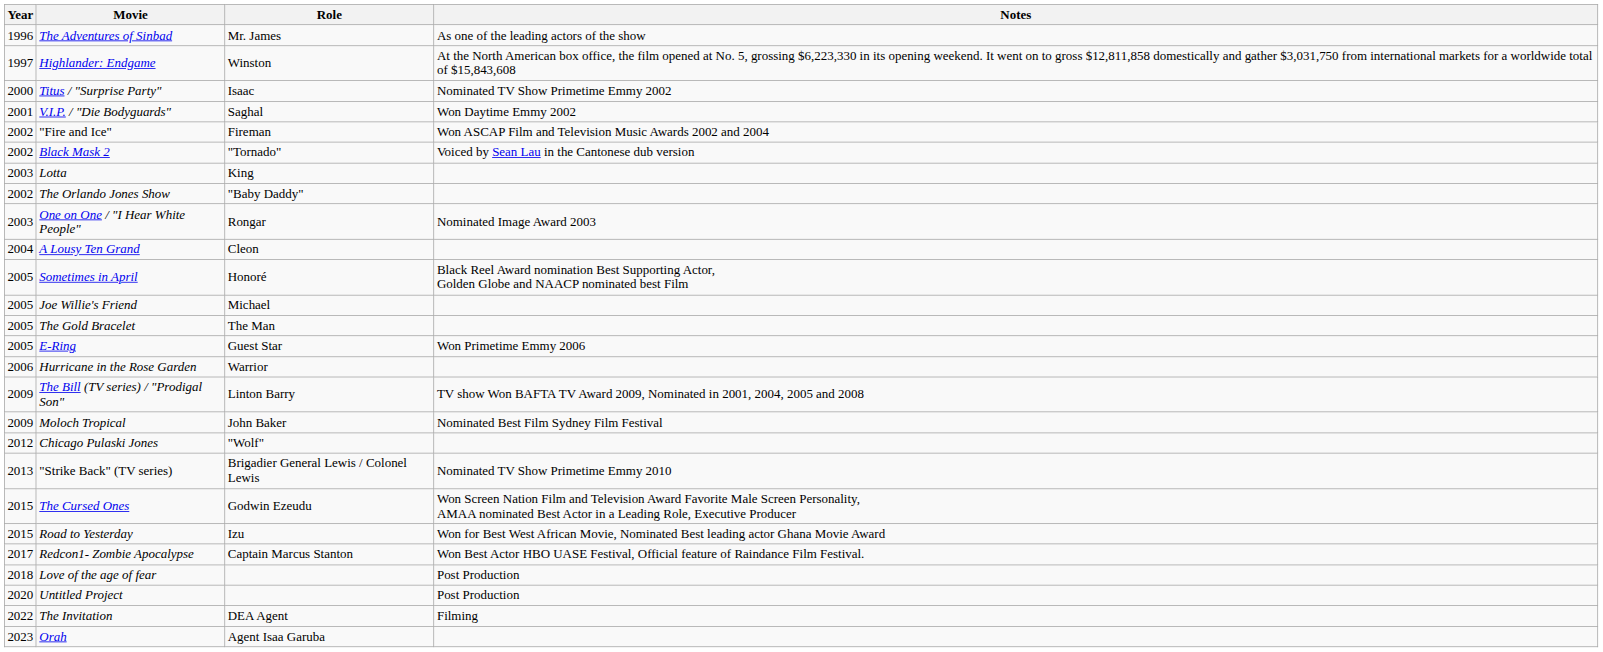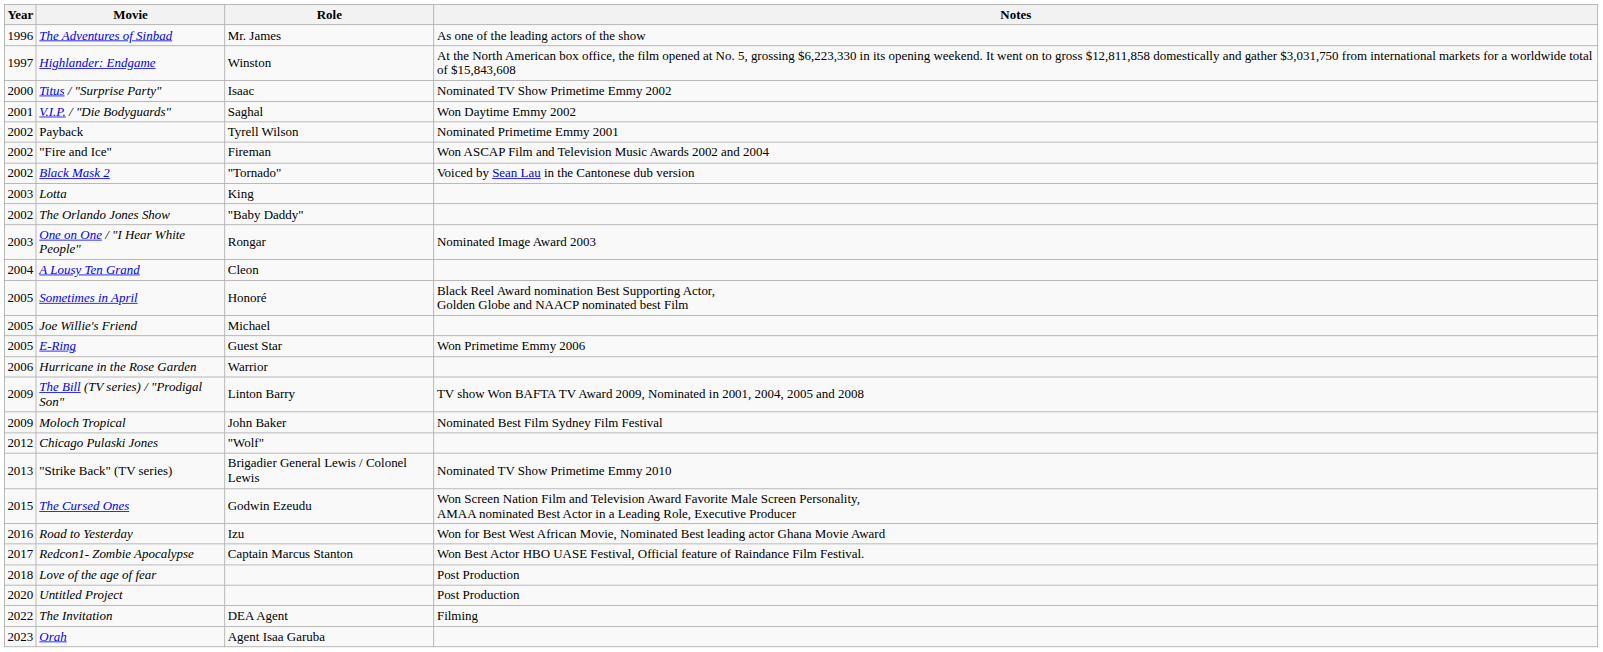+ row: (61, 132)
- row: (87, 325)
(20, 533) 2015 -> (20, 533) 2016
